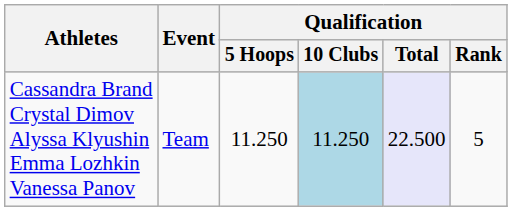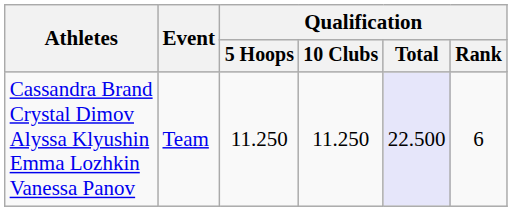(341, 139) lightblue background -> (341, 139) no background
(479, 139) 5 -> (479, 139) 6
